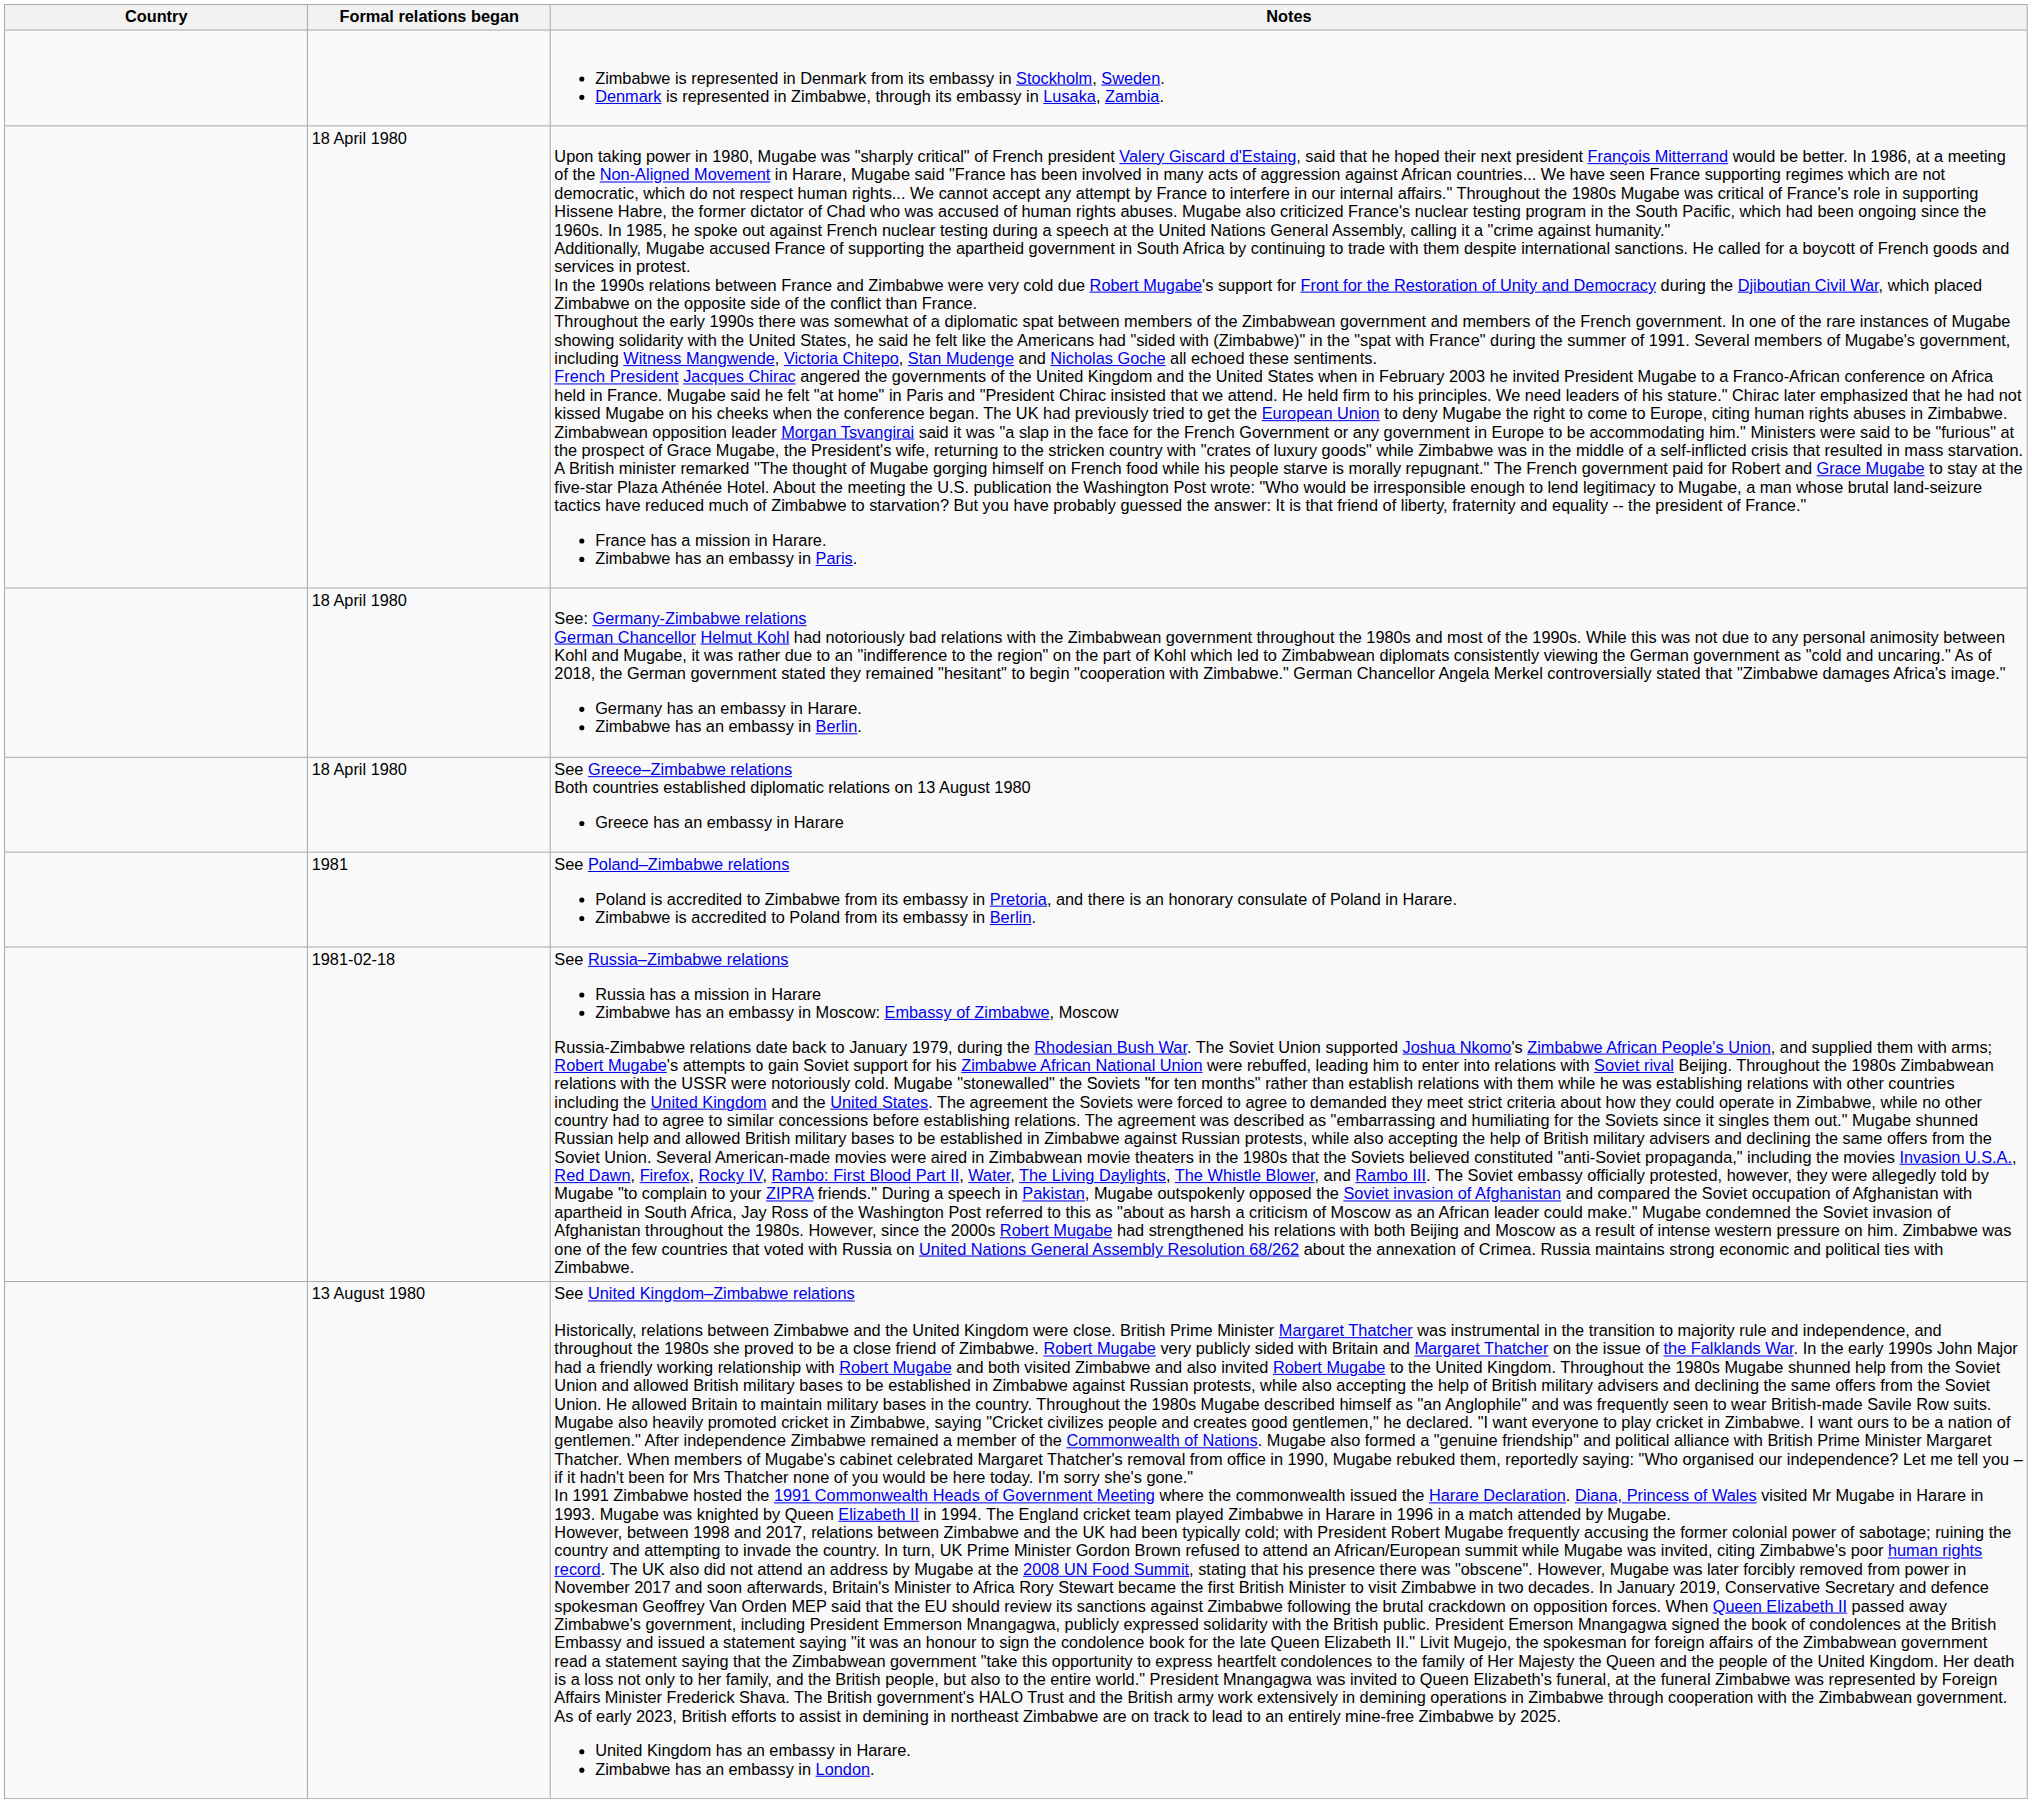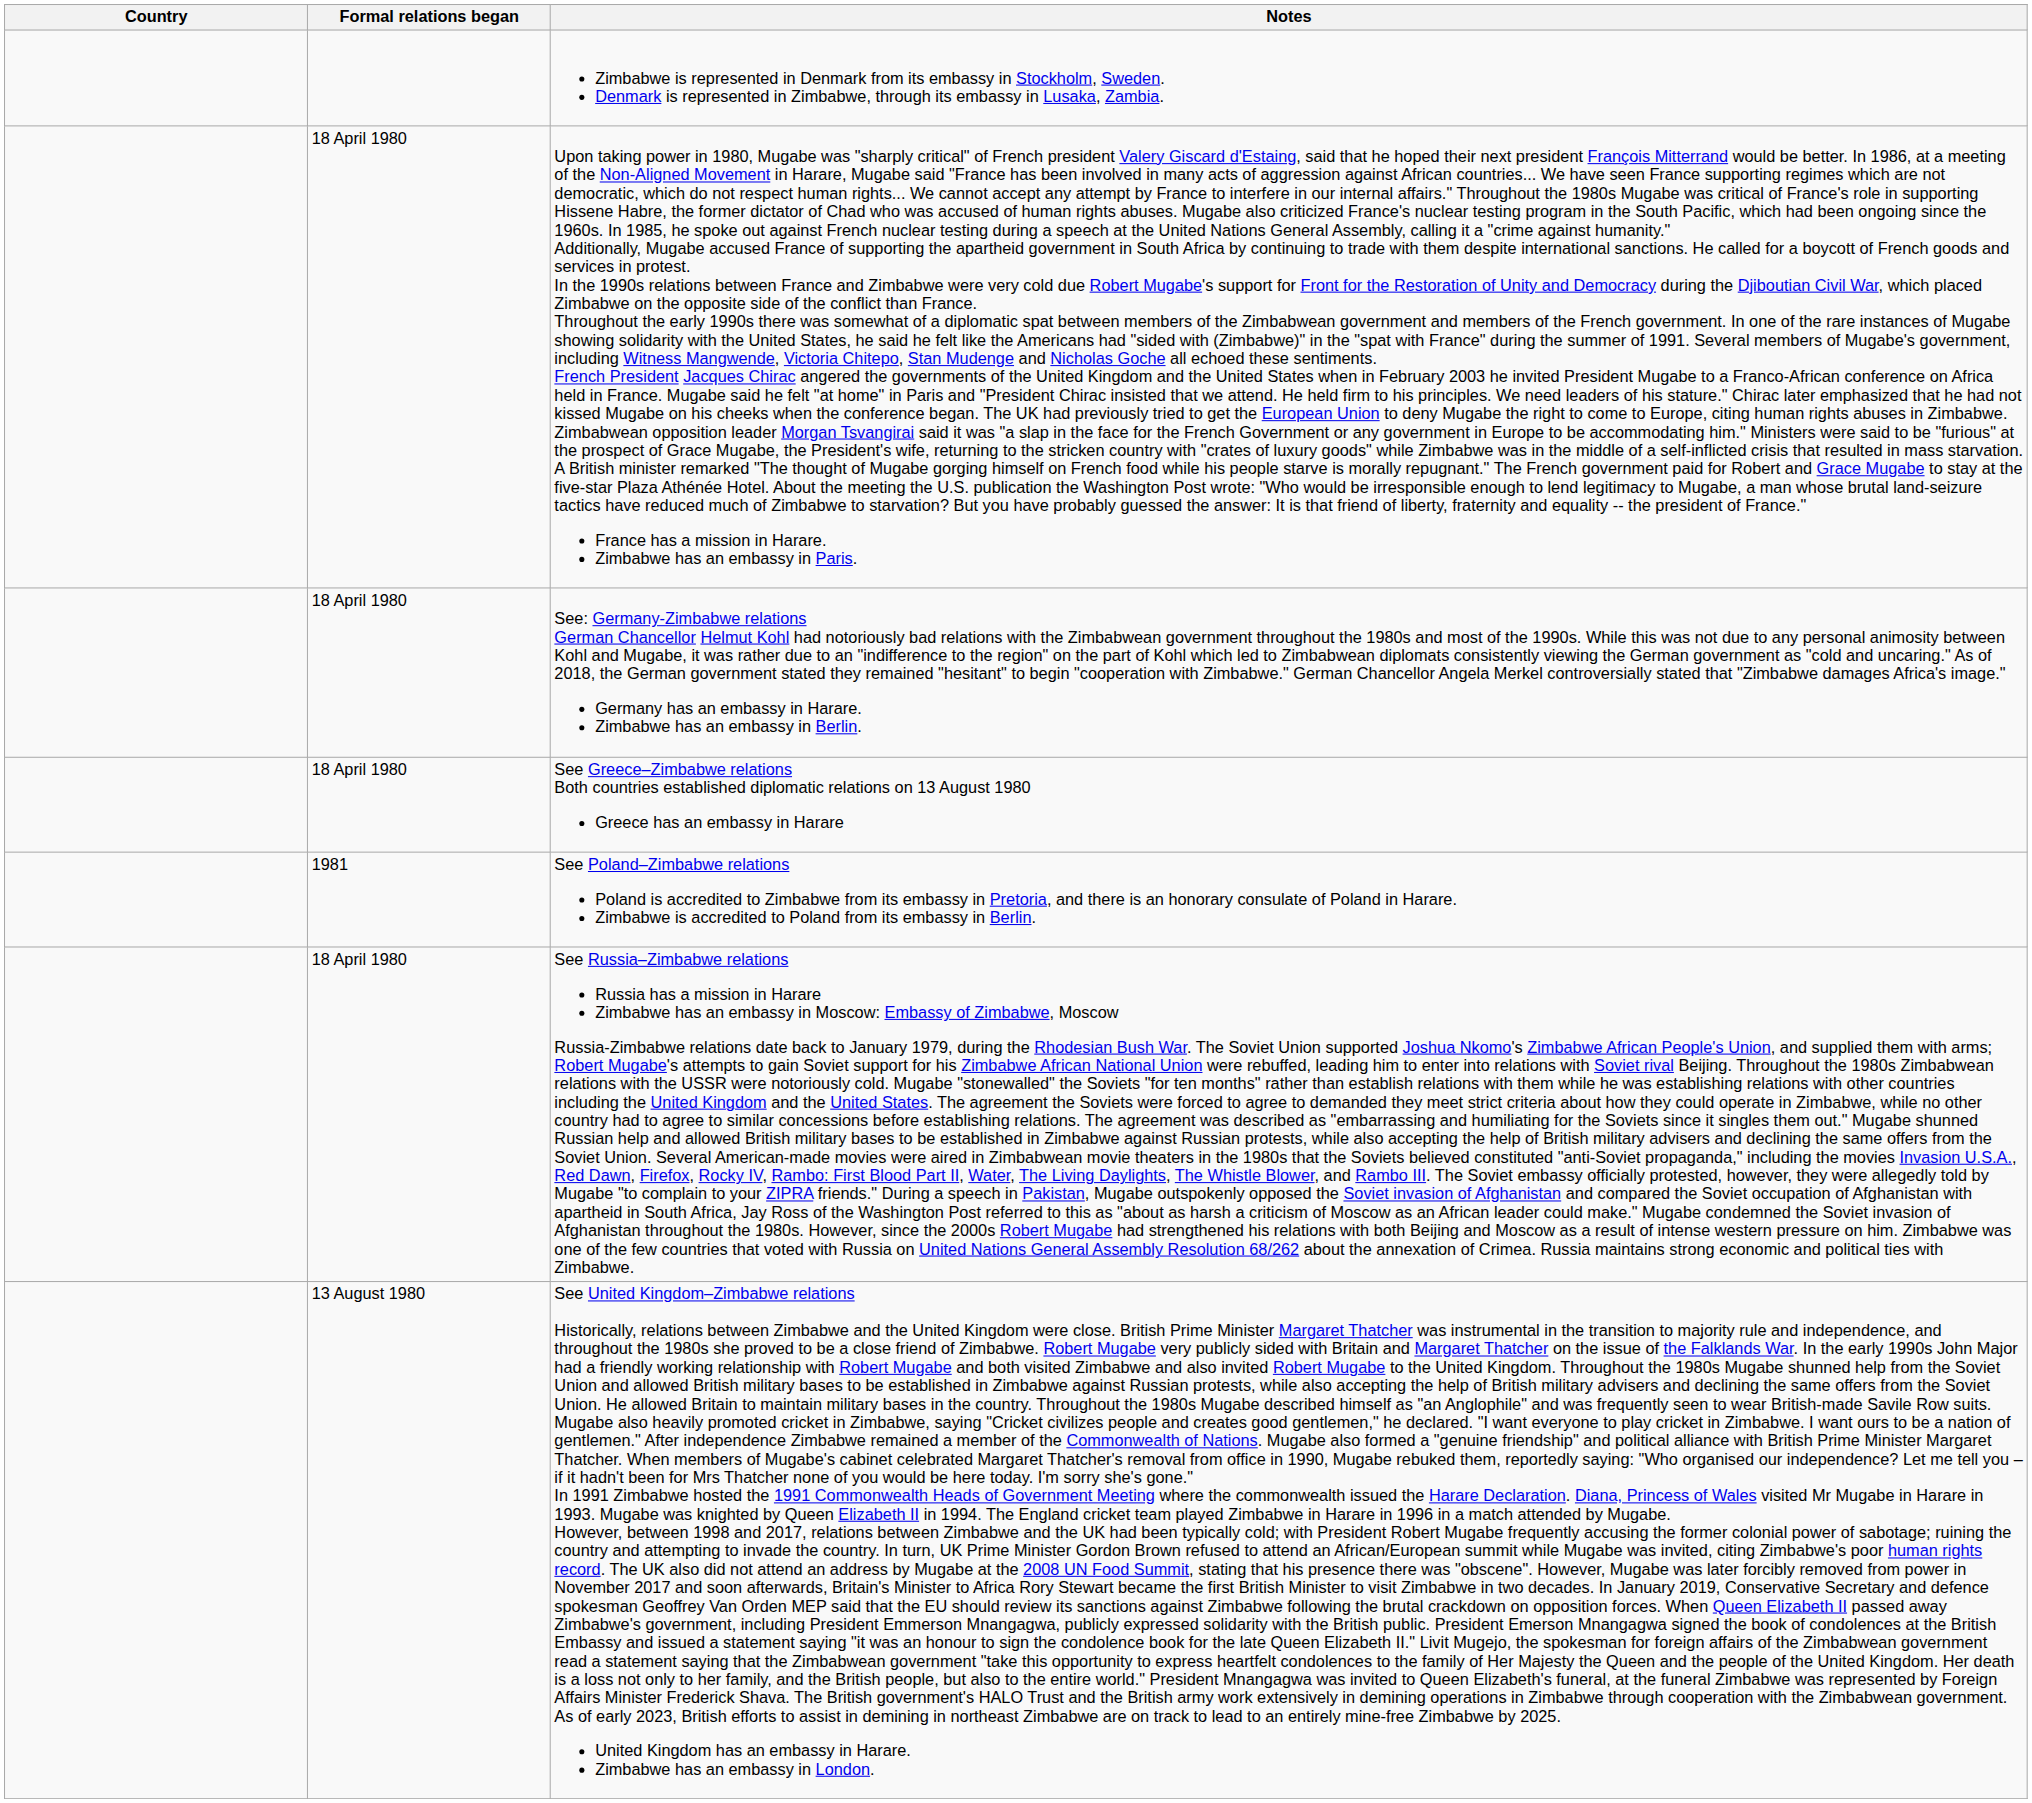(353, 960) 1981-02-18 -> (359, 960) 18 April 1980
